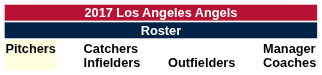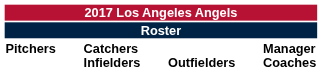(31, 48) lightyellow background -> (31, 48) no background
